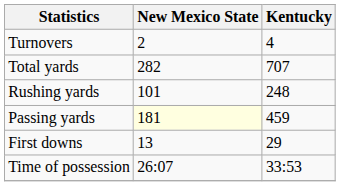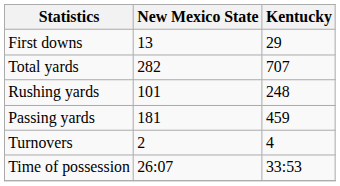rows swapped: (45, 142) <-> (40, 42)
(149, 117) lightyellow background -> (149, 117) no background
